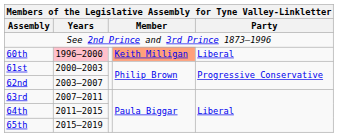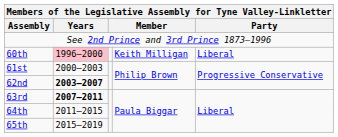(151, 54) lightsalmon background -> (151, 54) no background
(79, 82) normal -> (79, 82) bold
(79, 97) normal -> (79, 97) bold
